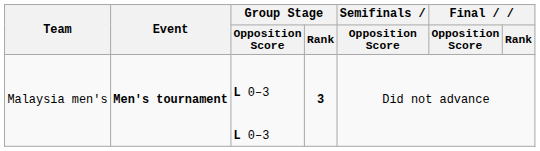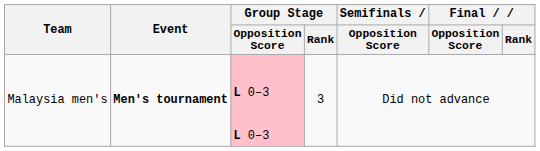(251, 114) no background -> (251, 114) pink background
(321, 100) bold -> (321, 100) normal
